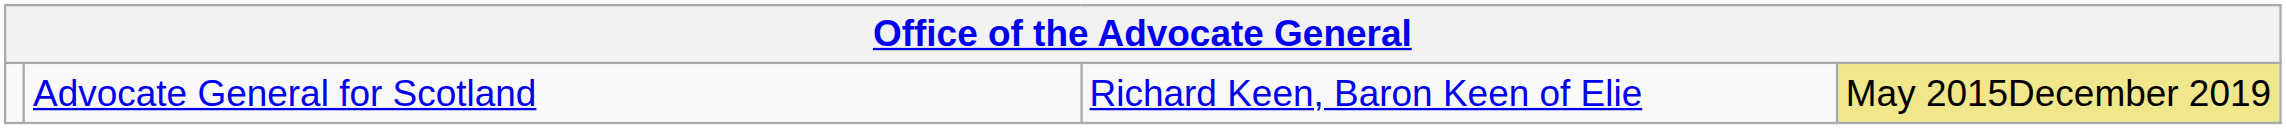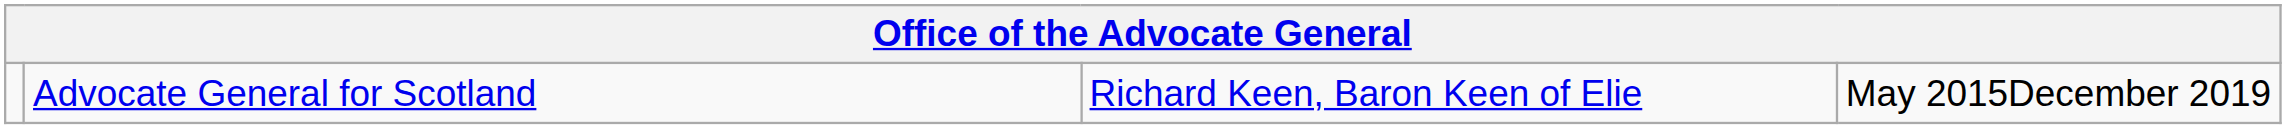(2058, 92) khaki background -> (2058, 92) no background
